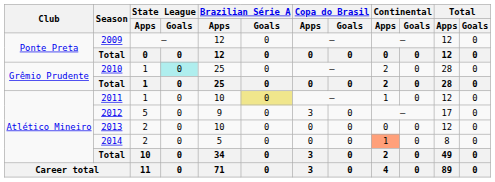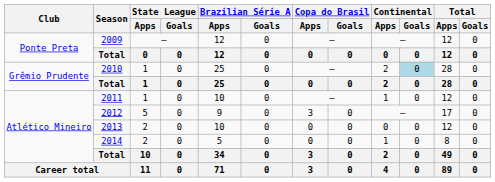(179, 69) paleturquoise background -> (179, 69) no background
(417, 69) no background -> (417, 69) lightblue background
(267, 98) khaki background -> (267, 98) no background
(386, 141) lightsalmon background -> (386, 141) no background
